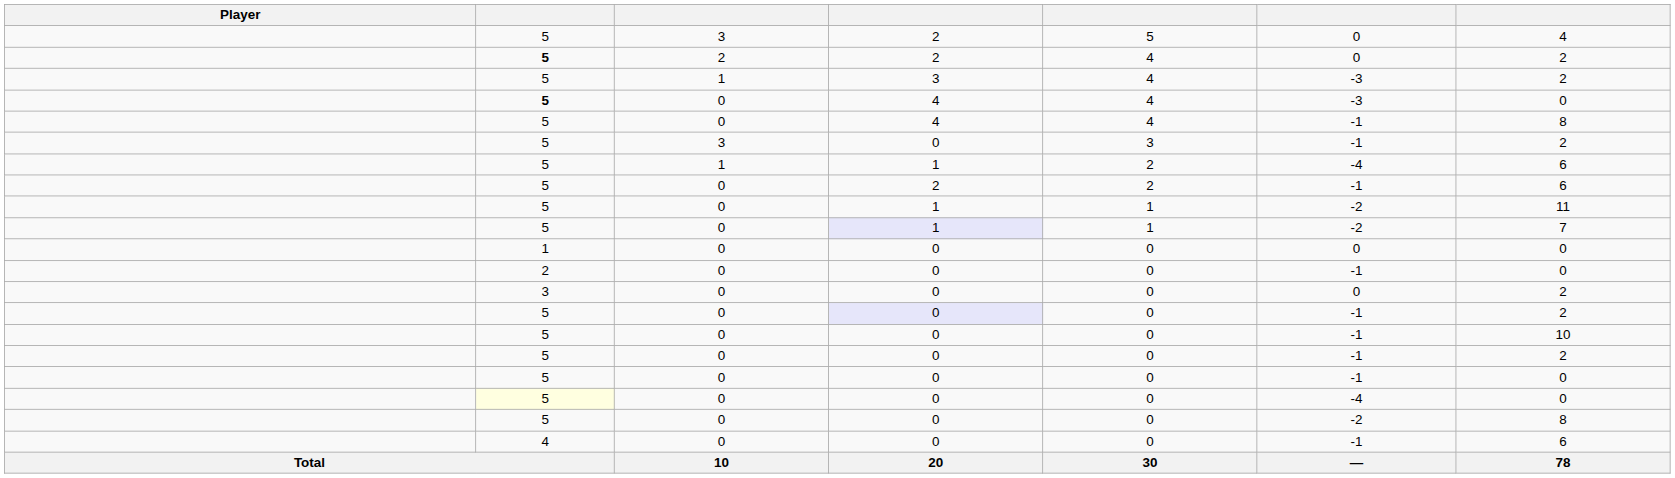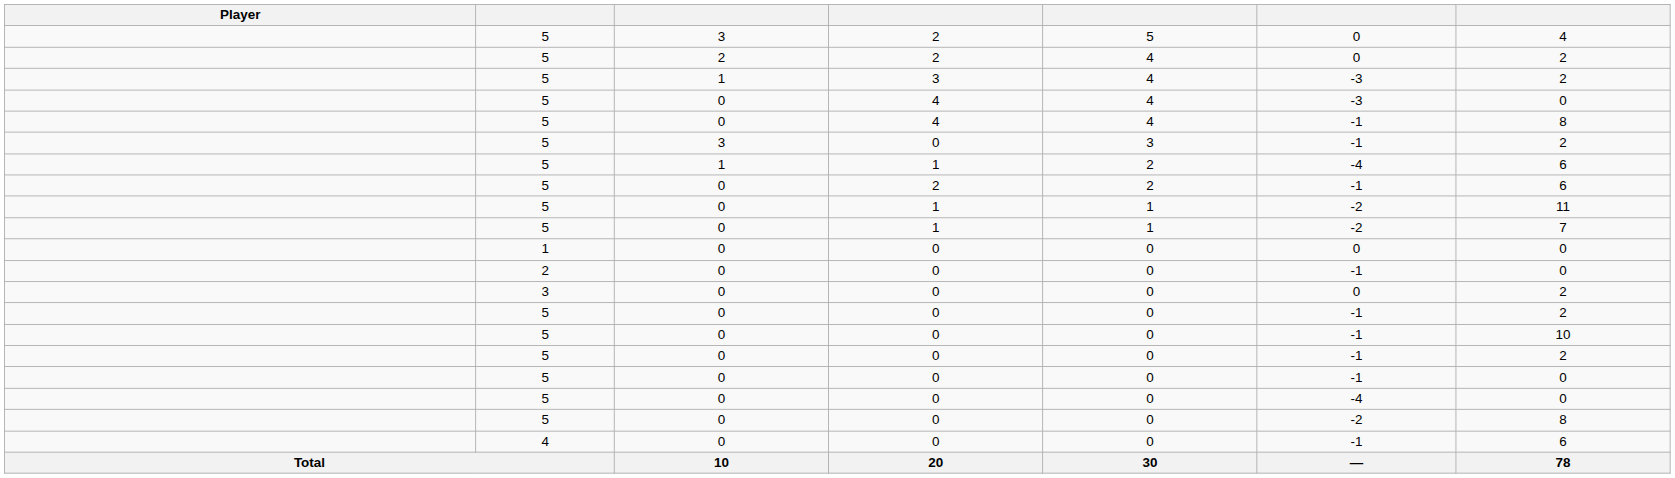(545, 57) bold -> (545, 57) normal
(545, 100) bold -> (545, 100) normal
(936, 228) lavender background -> (936, 228) no background
(936, 313) lavender background -> (936, 313) no background
(545, 398) lightyellow background -> (545, 398) no background
